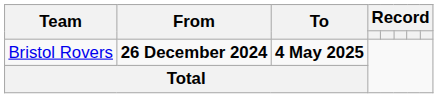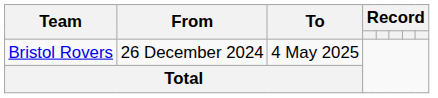(194, 52) bold -> (192, 52) normal
(319, 52) bold -> (315, 52) normal
